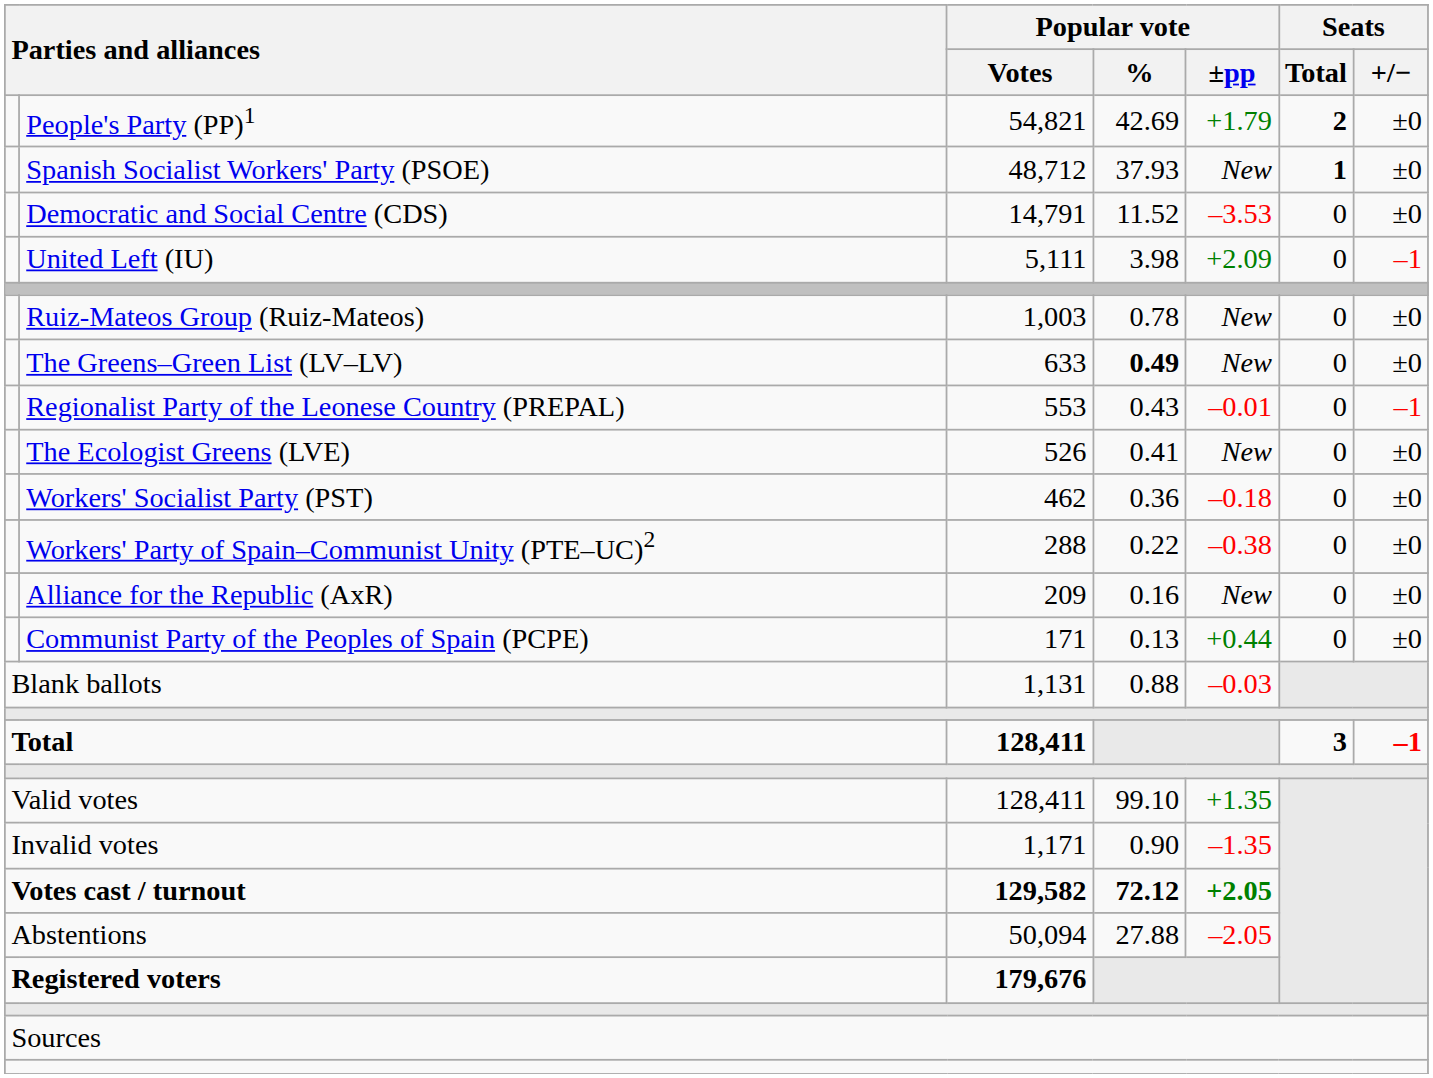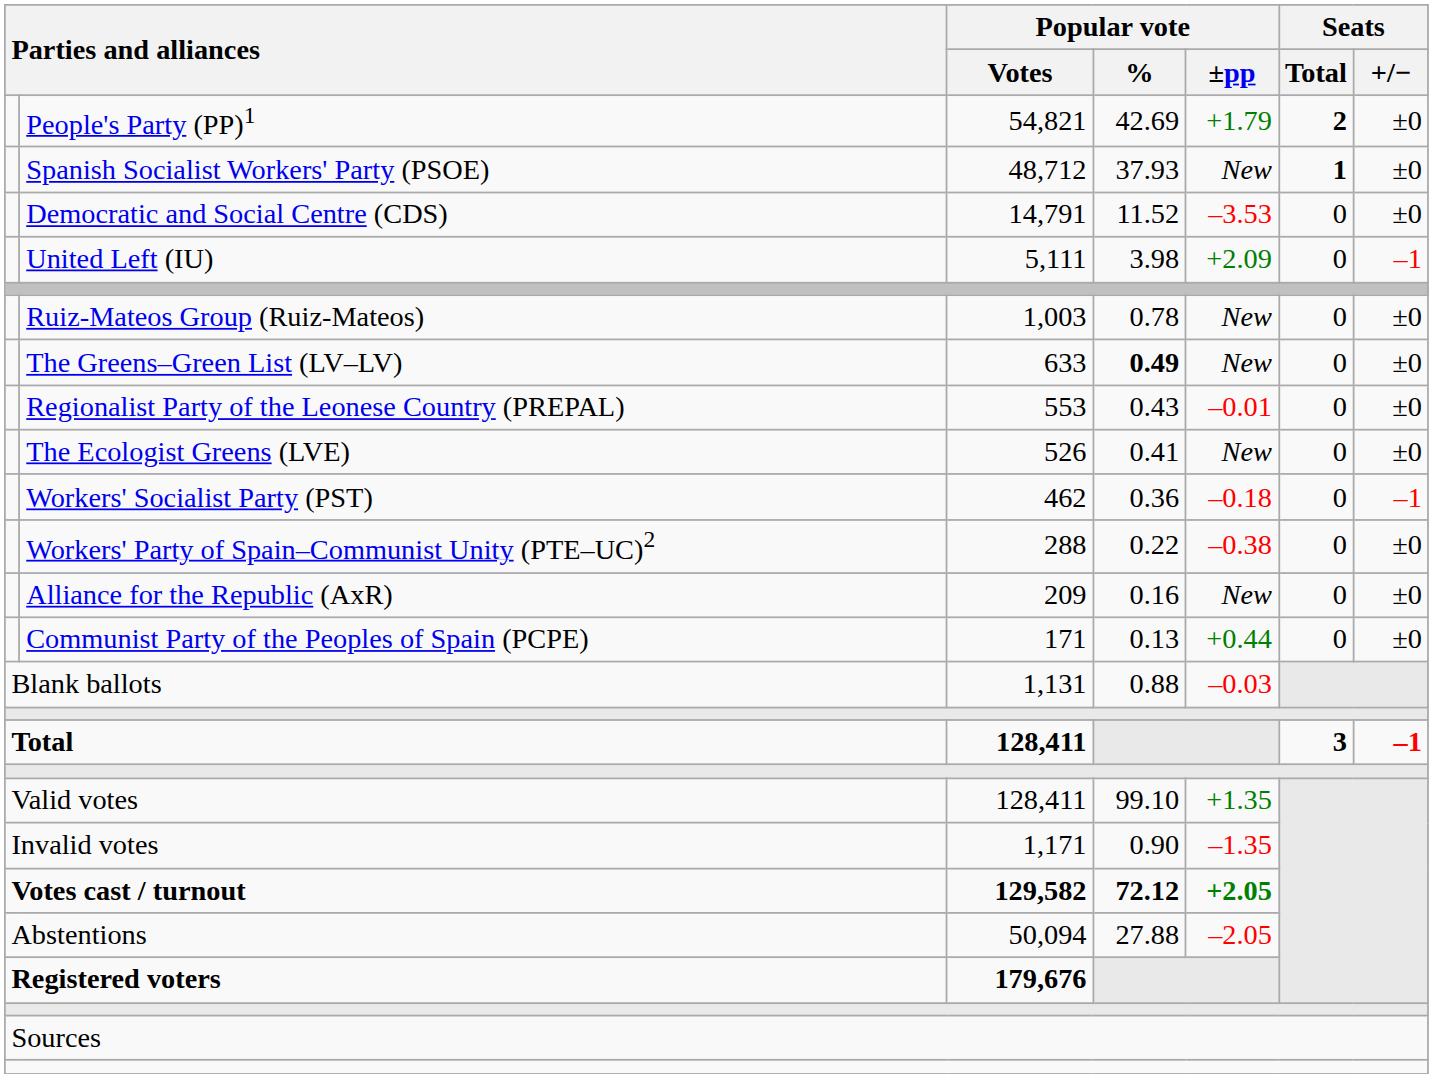(1408, 406) –1 -> (1407, 406) ±0
(1407, 496) ±0 -> (1408, 496) –1
